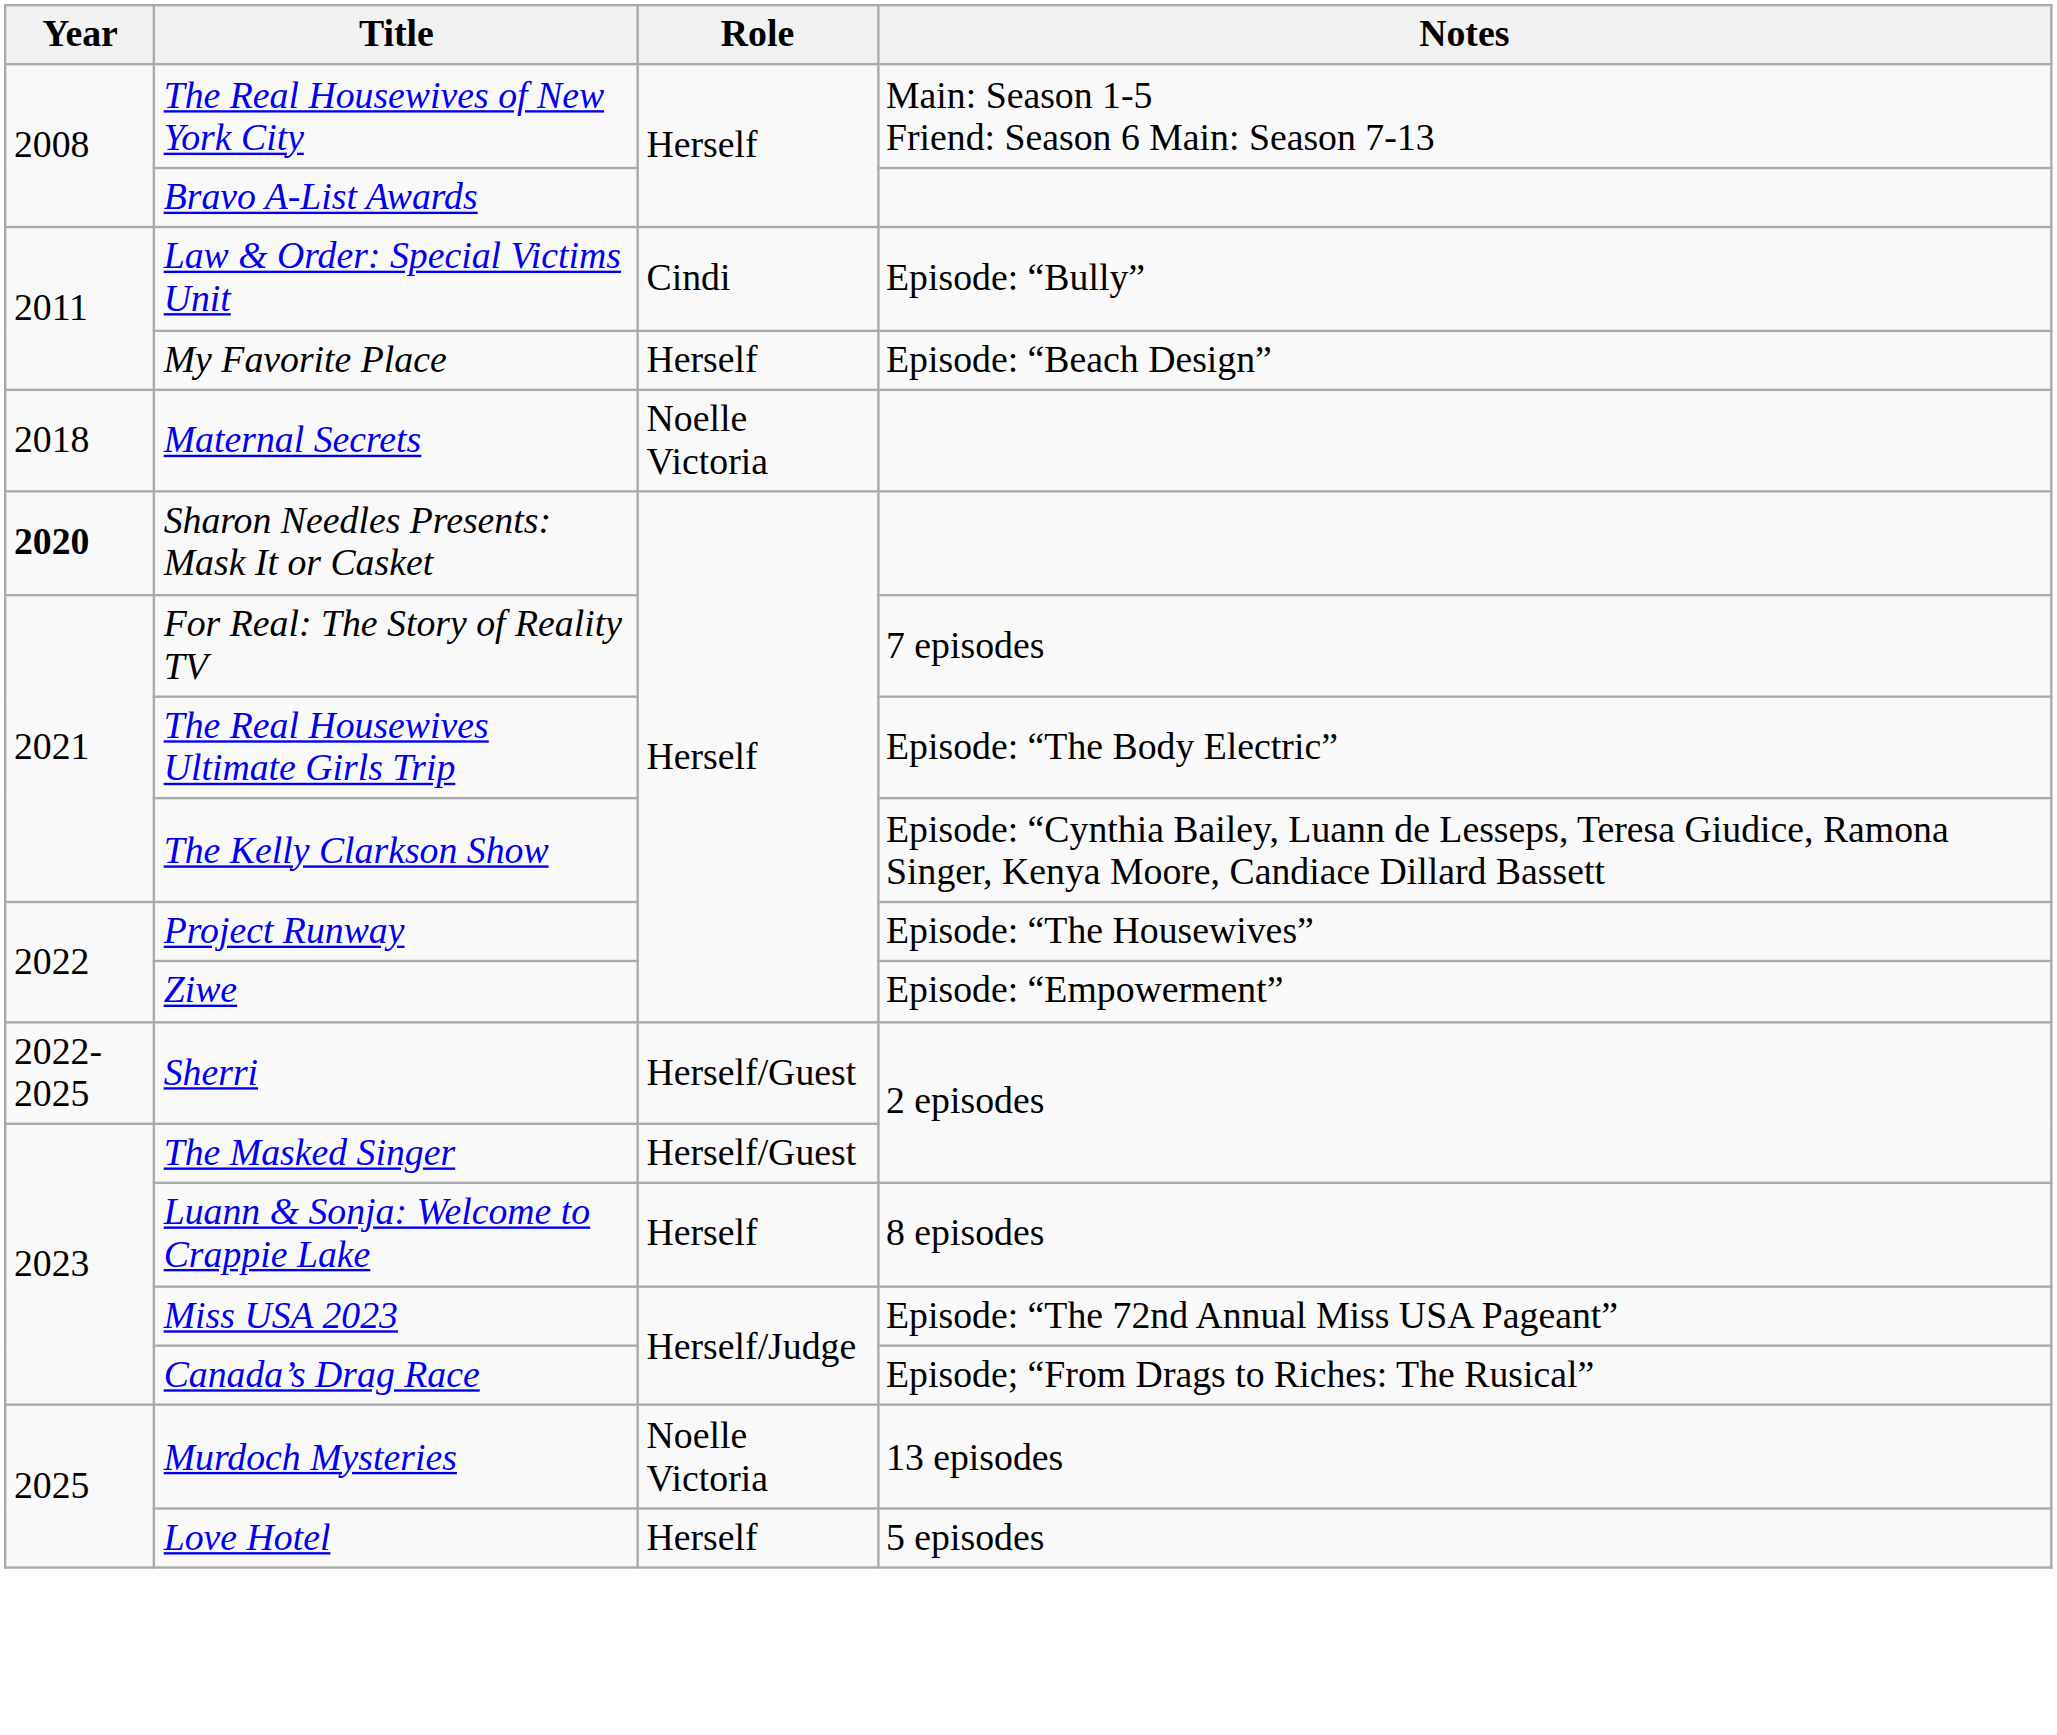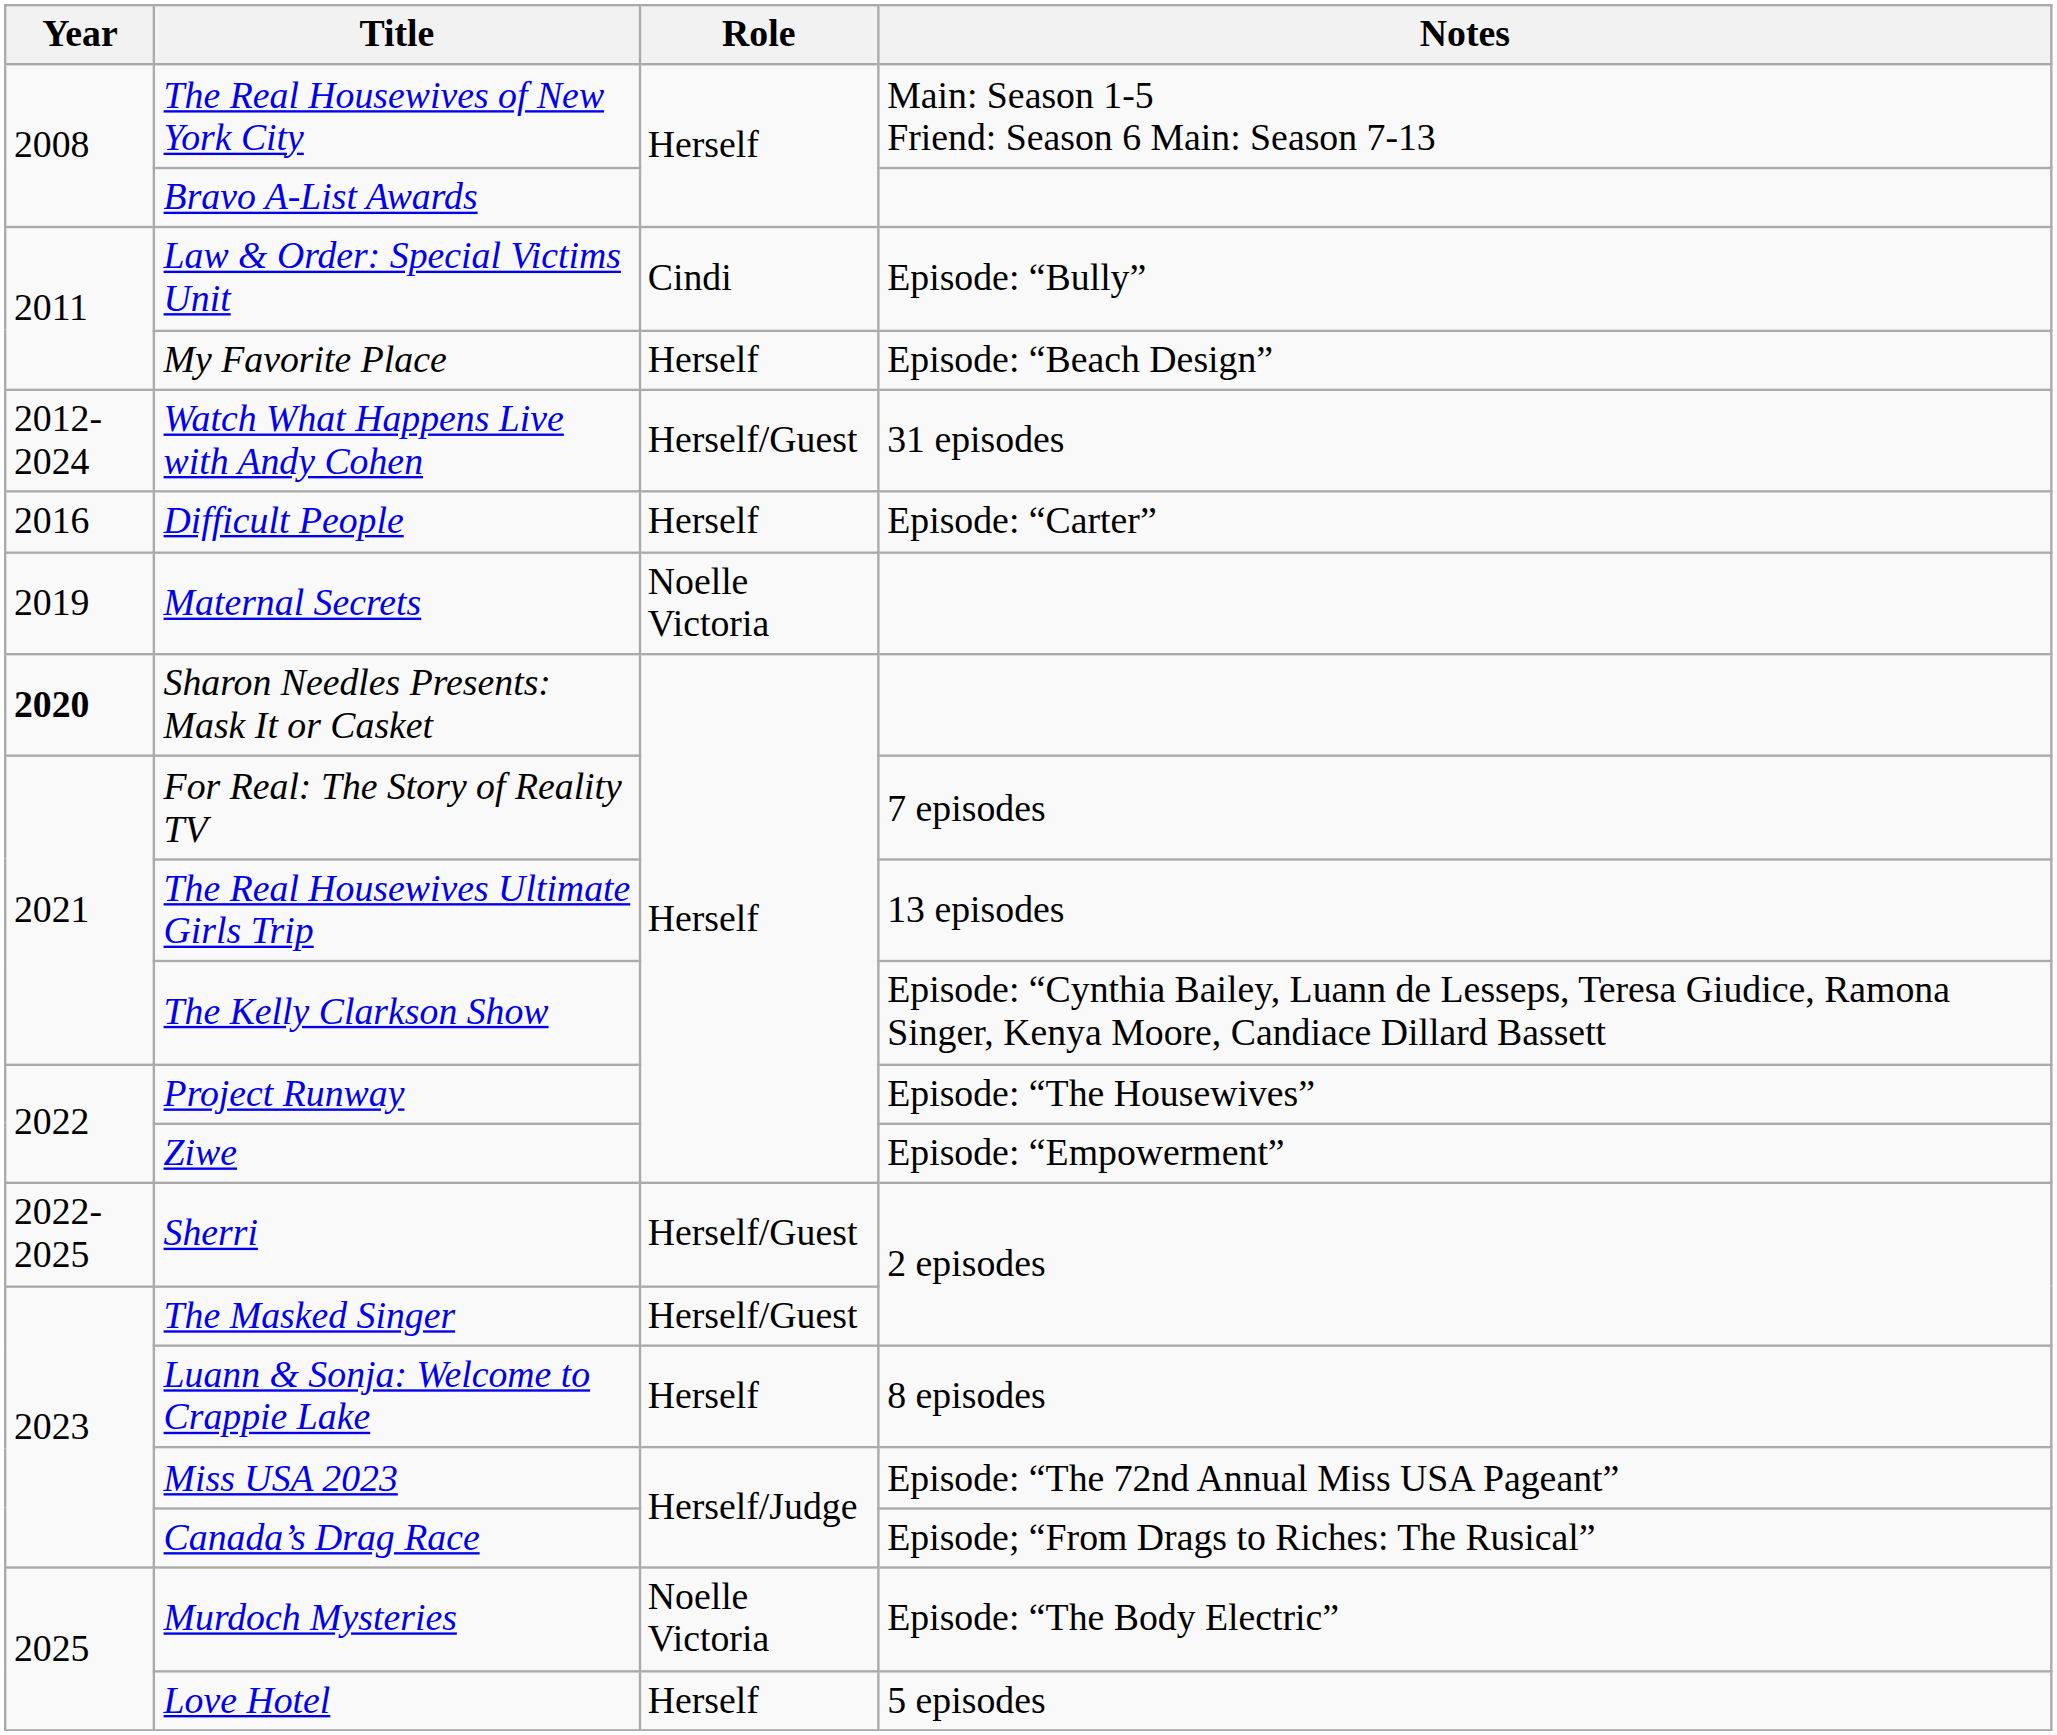+ row: (364, 440)
+ row: (284, 521)
(52, 440) 2018 -> (52, 602) 2019
(1112, 747) Episode: “The Body Electric” -> (976, 909) 13 episodes
(975, 1456) 13 episodes -> (1113, 1618) Episode: “The Body Electric”
